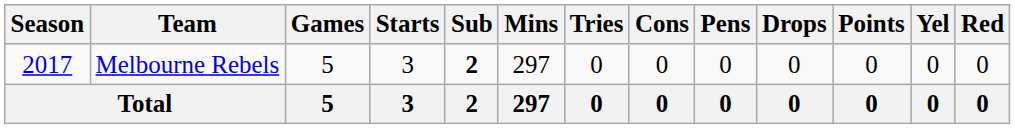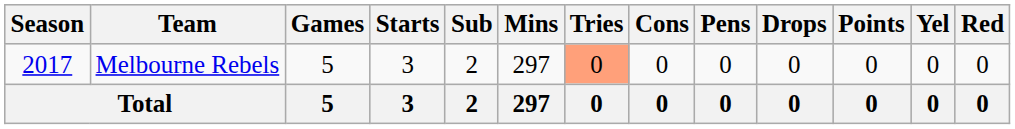(472, 63) bold -> (472, 63) normal
(597, 63) no background -> (597, 63) lightsalmon background
